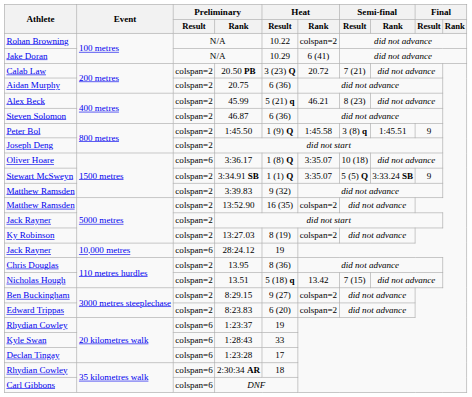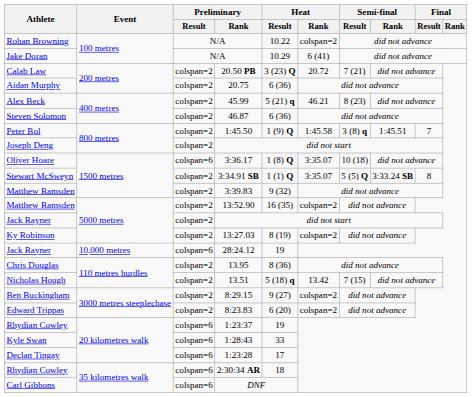(429, 131) 9 -> (429, 131) 7
(429, 176) 9 -> (429, 176) 8
